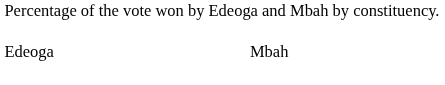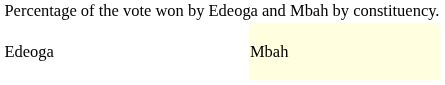(269, 51) no background -> (269, 51) lightyellow background
